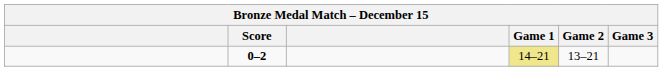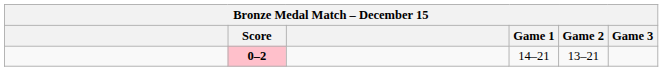(257, 56) no background -> (257, 56) pink background
(534, 56) khaki background -> (534, 56) no background
